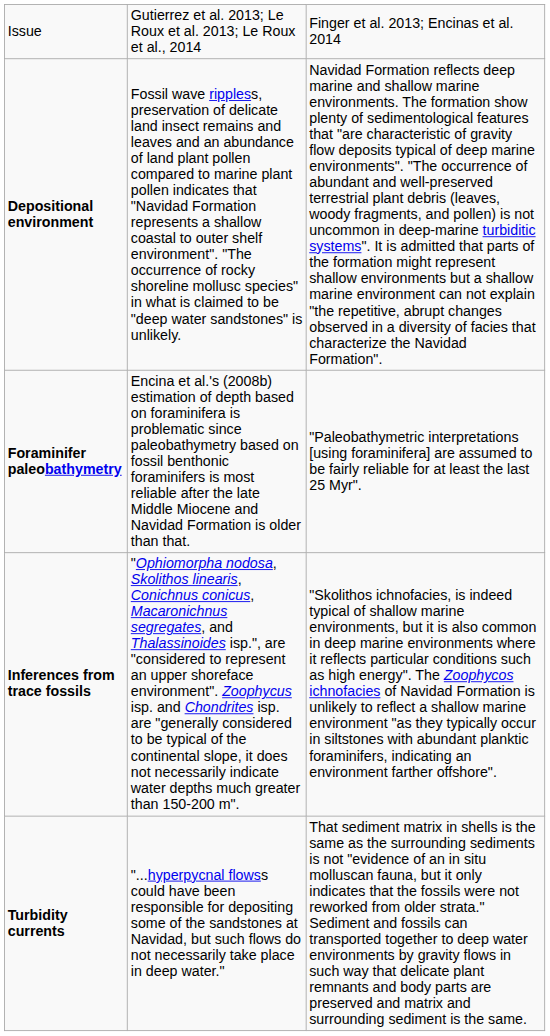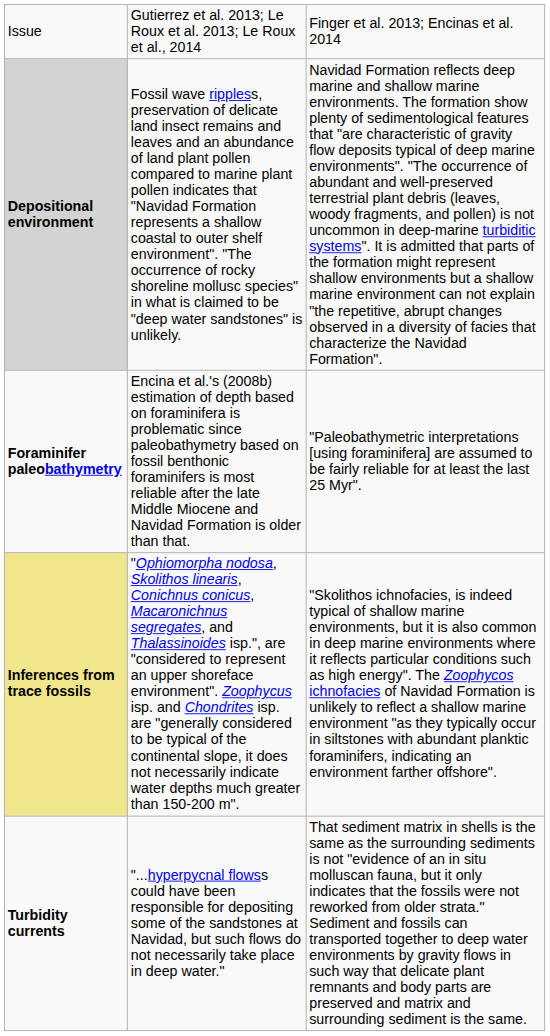(50, 214) no background -> (50, 214) lightgrey background
(61, 684) no background -> (61, 684) khaki background
